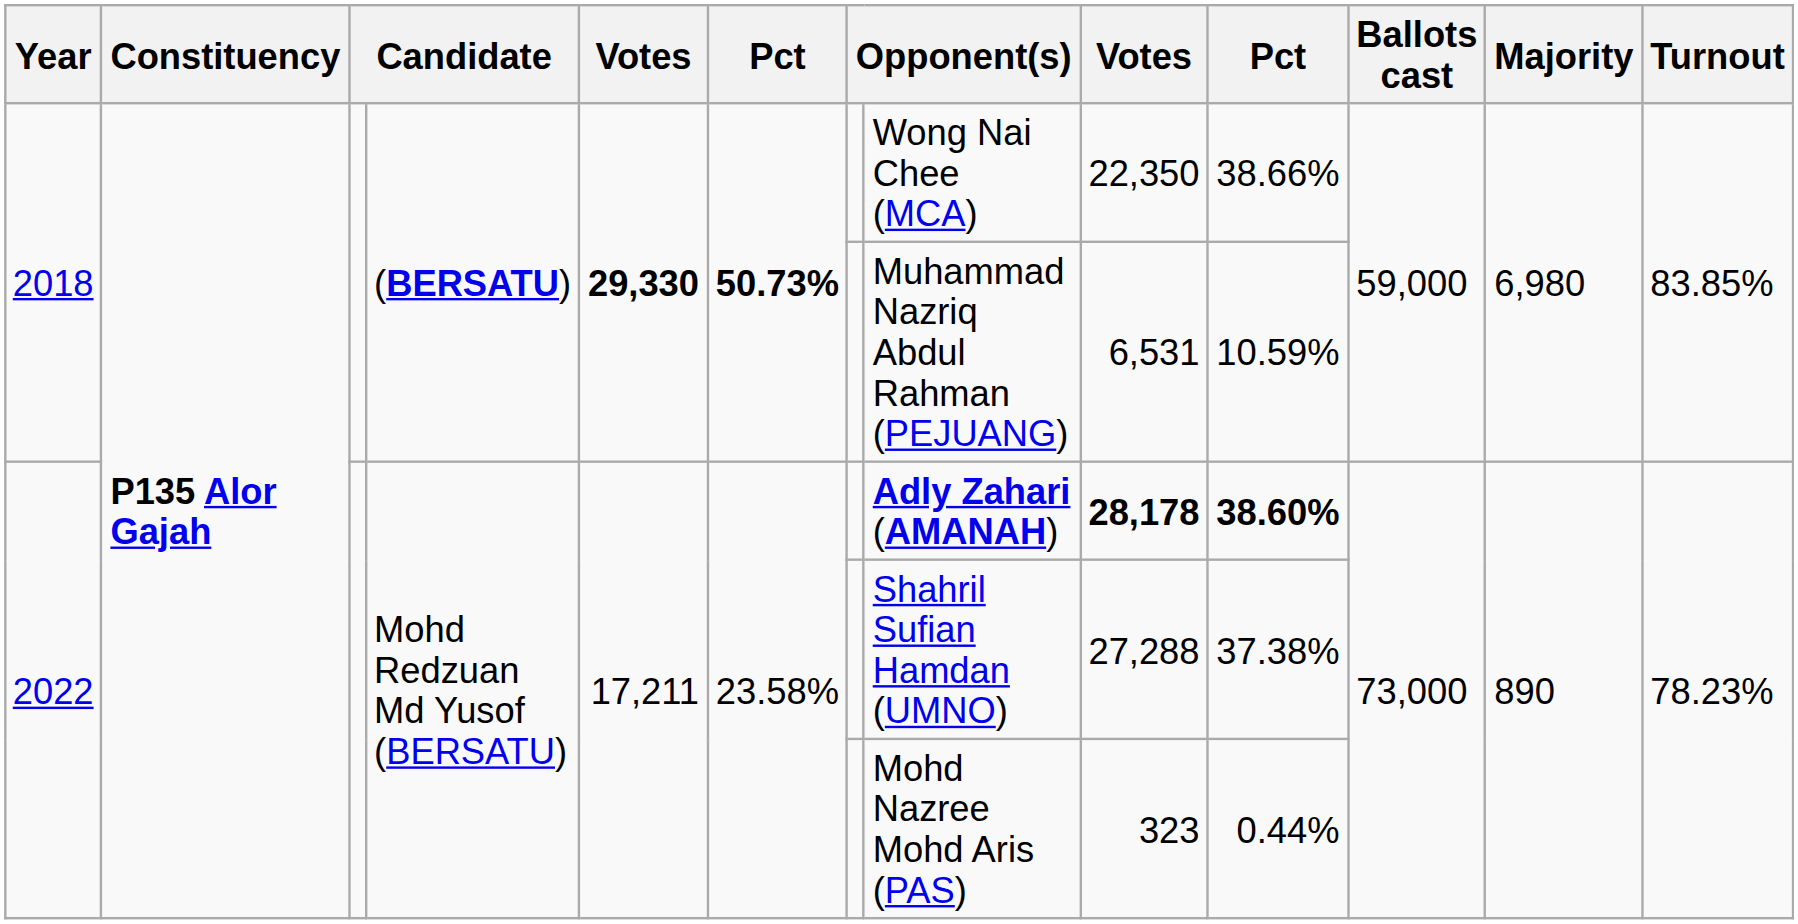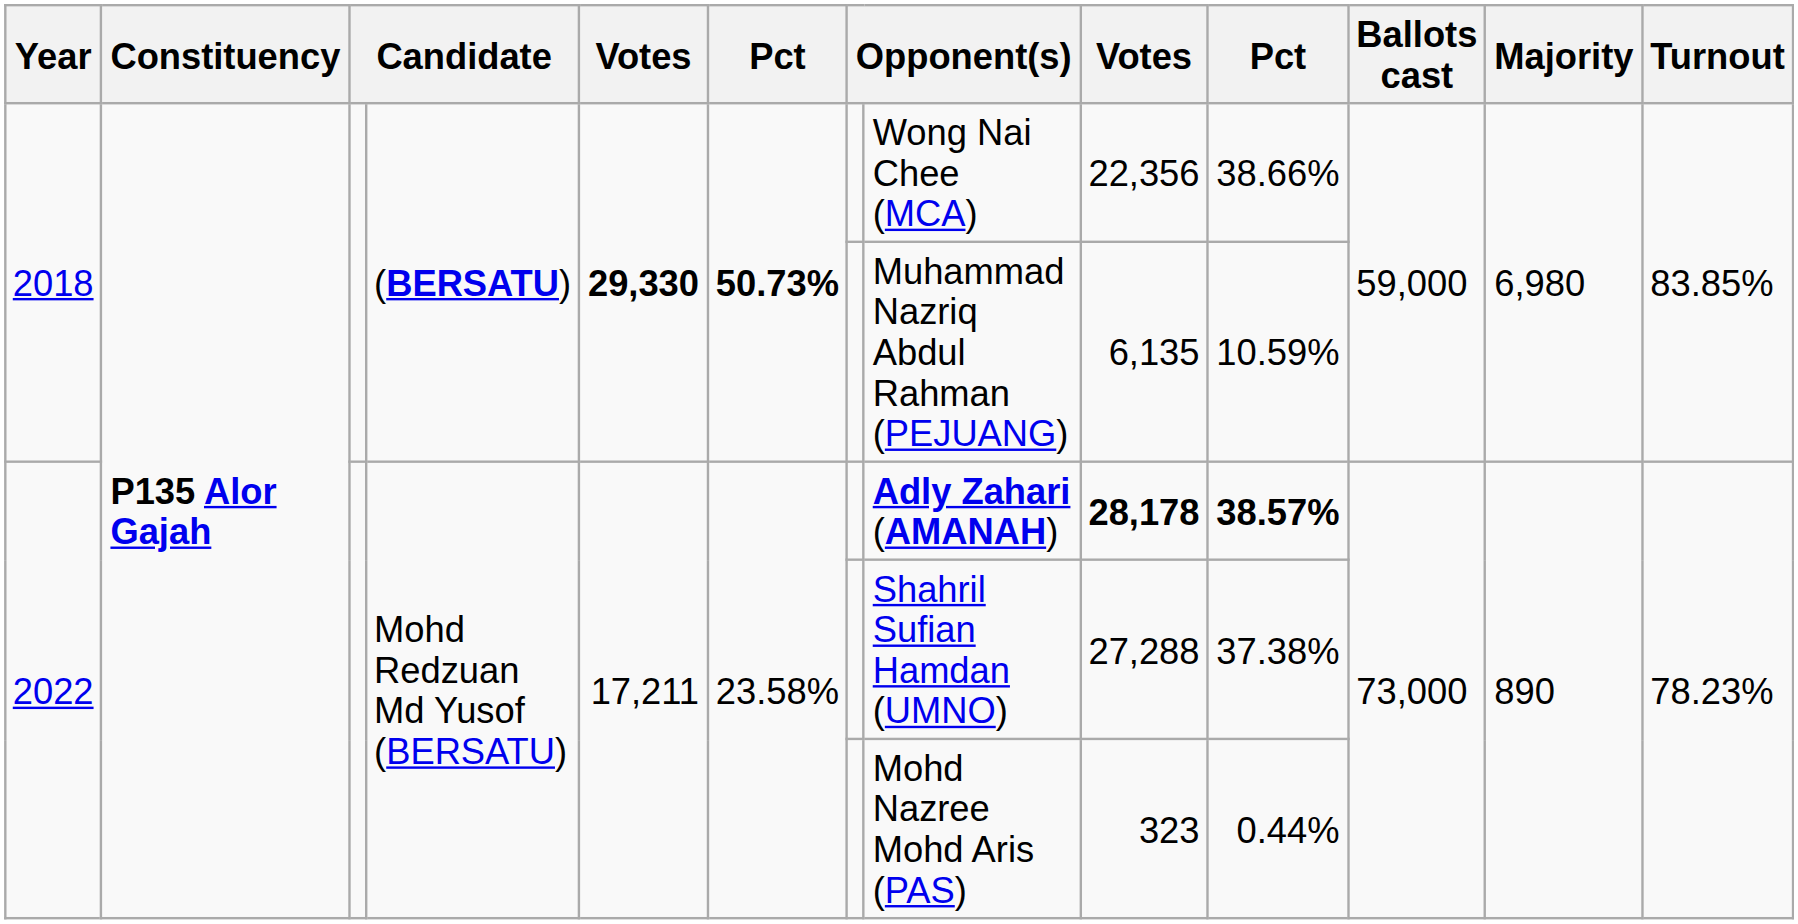(1144, 173) 22,350 -> (1144, 173) 22,356
(1154, 352) 6,531 -> (1154, 352) 6,135
(1278, 511) 38.60% -> (1278, 511) 38.57%
